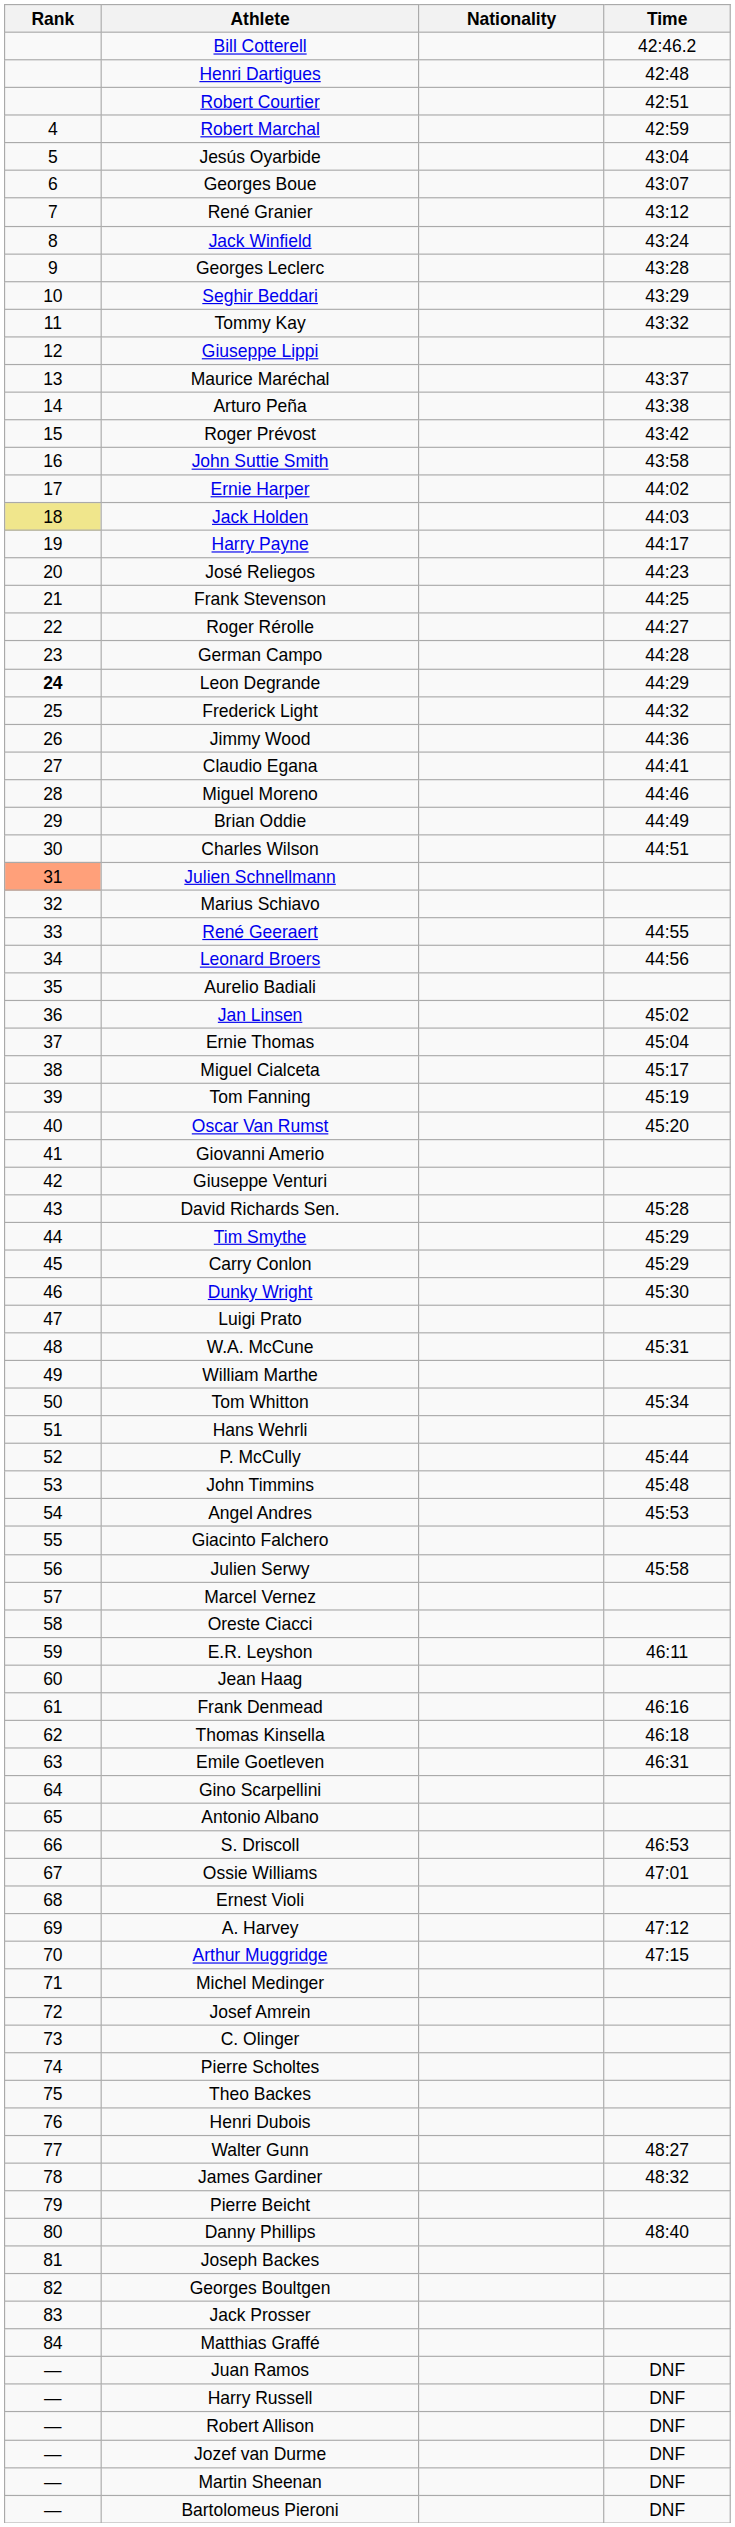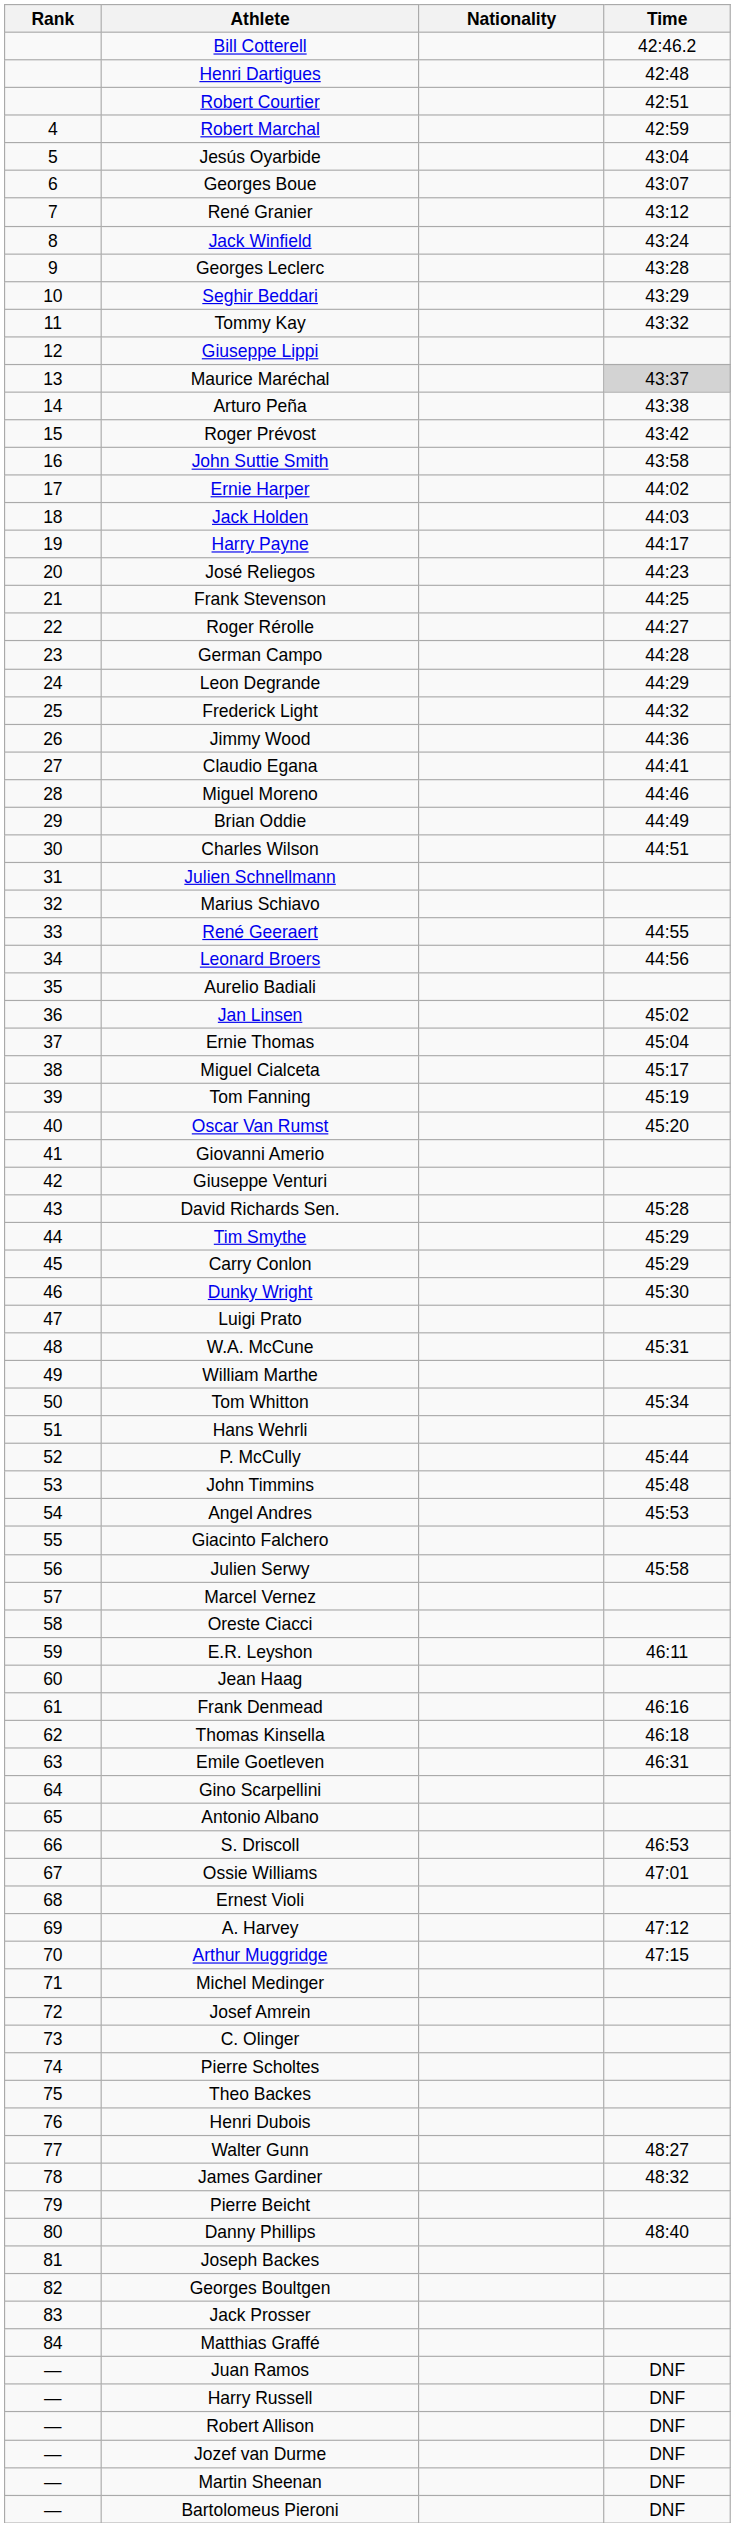(667, 378) no background -> (667, 378) lightgrey background
(53, 517) khaki background -> (53, 517) no background
(53, 683) bold -> (53, 683) normal
(53, 876) lightsalmon background -> (53, 876) no background
